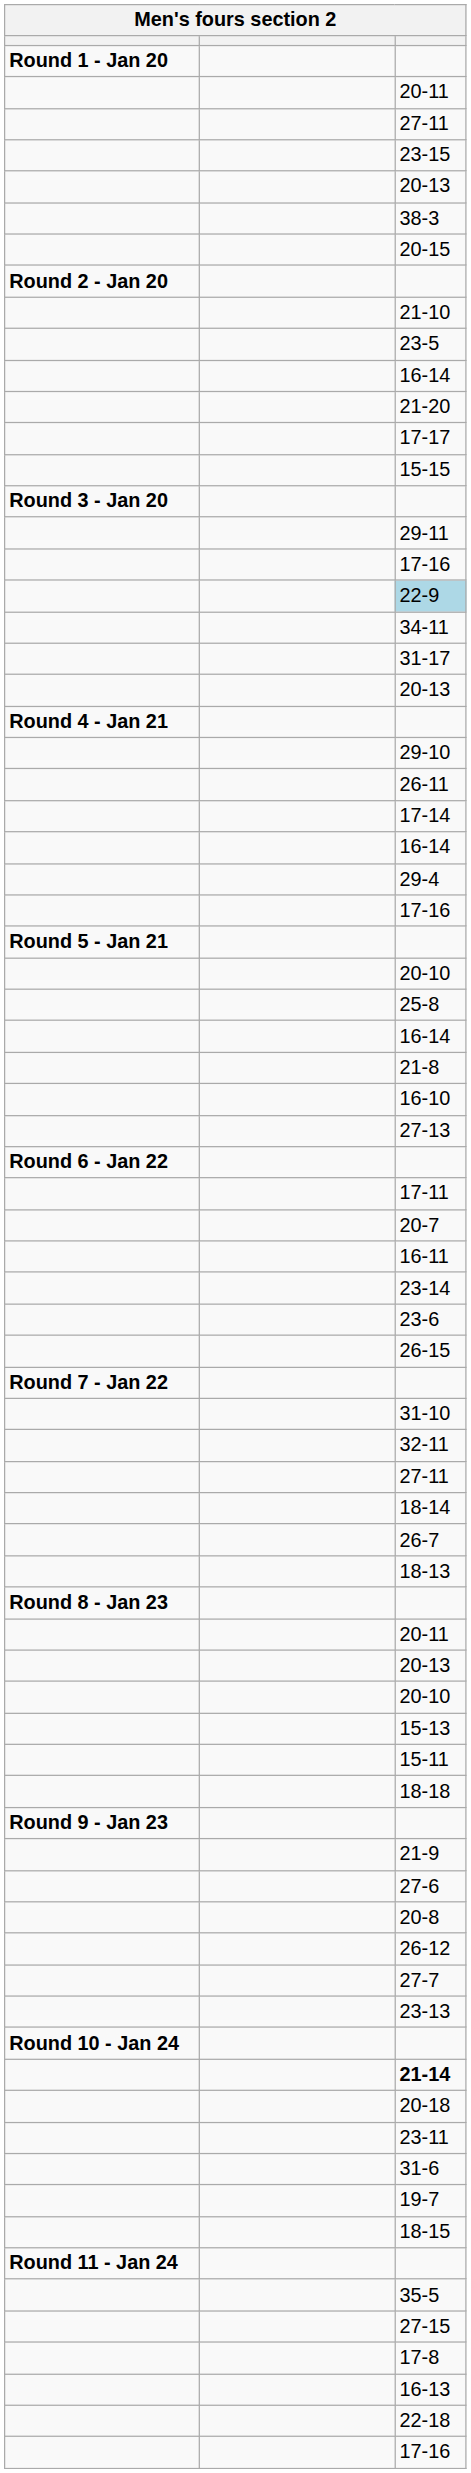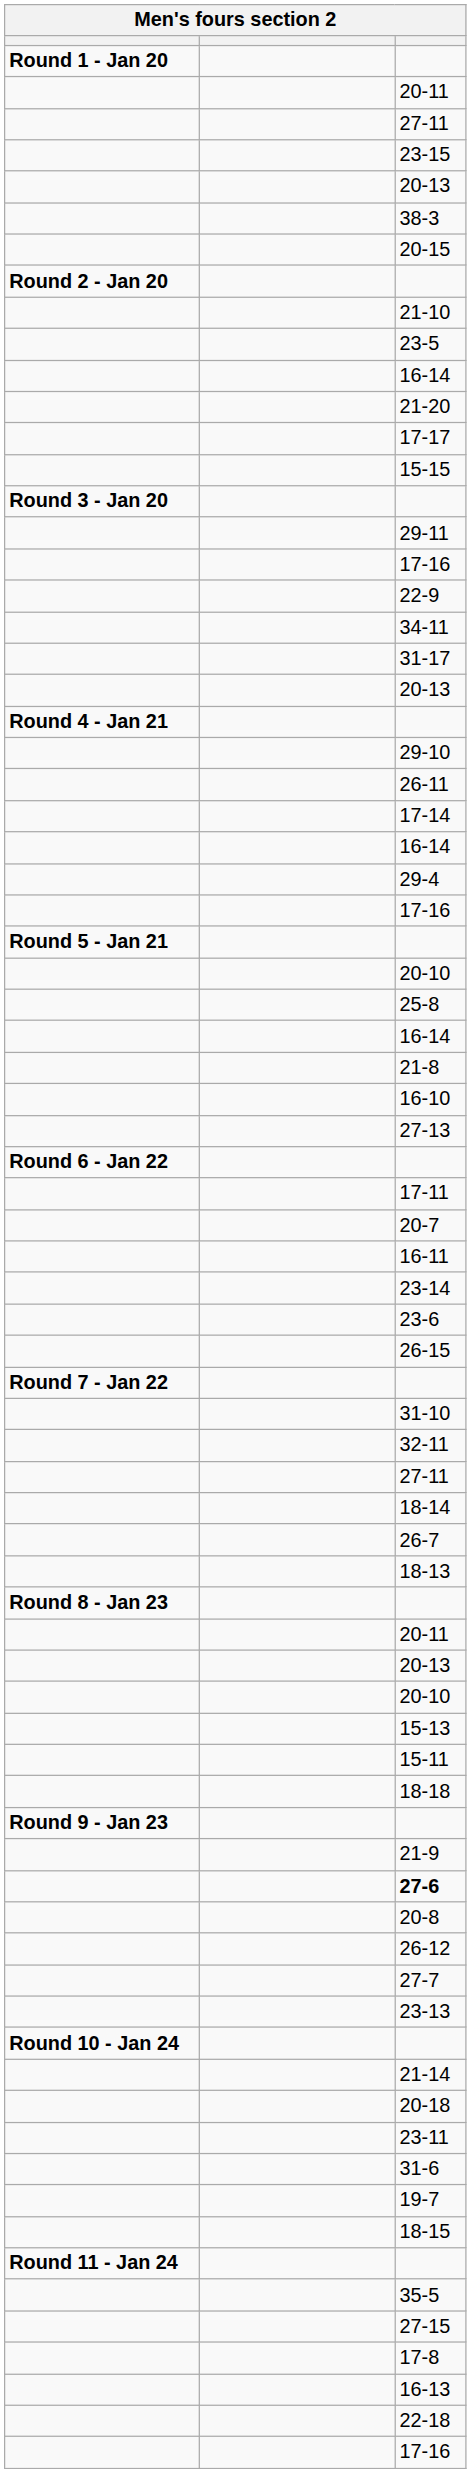(419, 595) lightblue background -> (419, 595) no background
(419, 1885) normal -> (419, 1885) bold
(425, 2074) bold -> (425, 2074) normal
